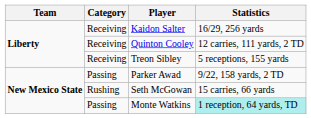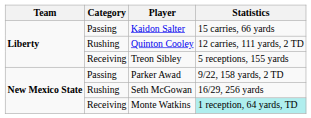(107, 28) Receiving -> (102, 28) Passing
(231, 28) 16/29, 256 yards -> (236, 28) 15 carries, 66 yards
(107, 43) Receiving -> (103, 43) Rushing
(236, 90) 15 carries, 66 yards -> (231, 90) 16/29, 256 yards
(102, 105) Passing -> (107, 105) Receiving
